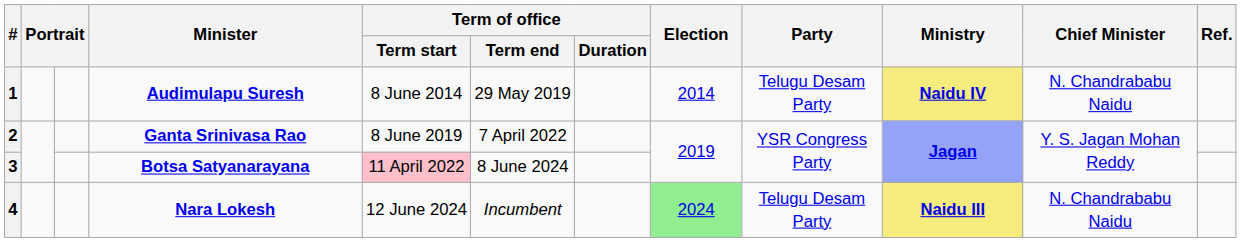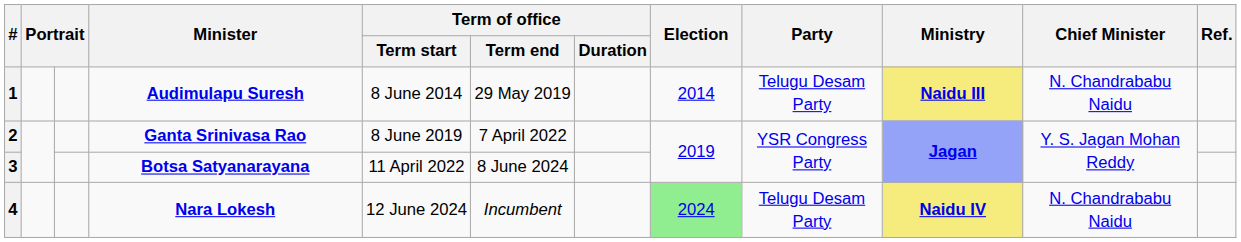(953, 93) Naidu IV -> (953, 93) Naidu III
(416, 166) pink background -> (416, 166) no background
(953, 209) Naidu III -> (953, 209) Naidu IV
